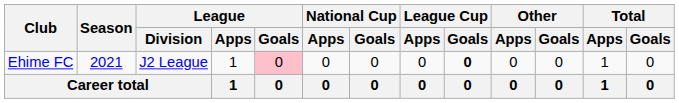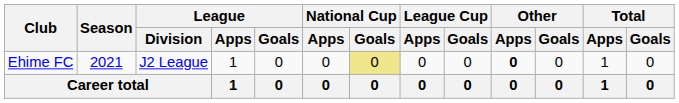(279, 62) pink background -> (279, 62) no background
(375, 62) no background -> (375, 62) khaki background
(468, 62) bold -> (468, 62) normal
(513, 62) normal -> (513, 62) bold
